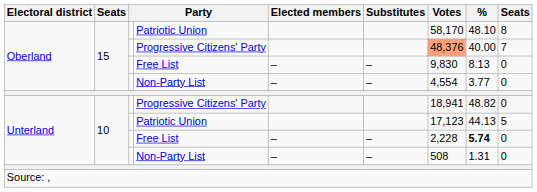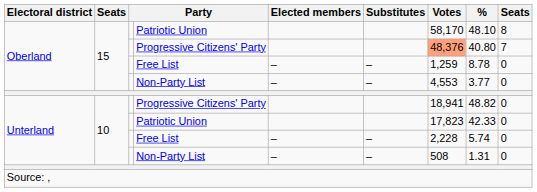(482, 47) 40.00 -> (482, 47) 40.80
(444, 64) 9,830 -> (444, 64) 1,259
(479, 64) 8.13 -> (479, 64) 8.78
(444, 82) 4,554 -> (444, 82) 4,553
(447, 121) 17,123 -> (447, 121) 17,823
(482, 121) 44.13 -> (482, 121) 42.33
(504, 121) 5 -> (504, 121) 0
(479, 138) bold -> (479, 138) normal
